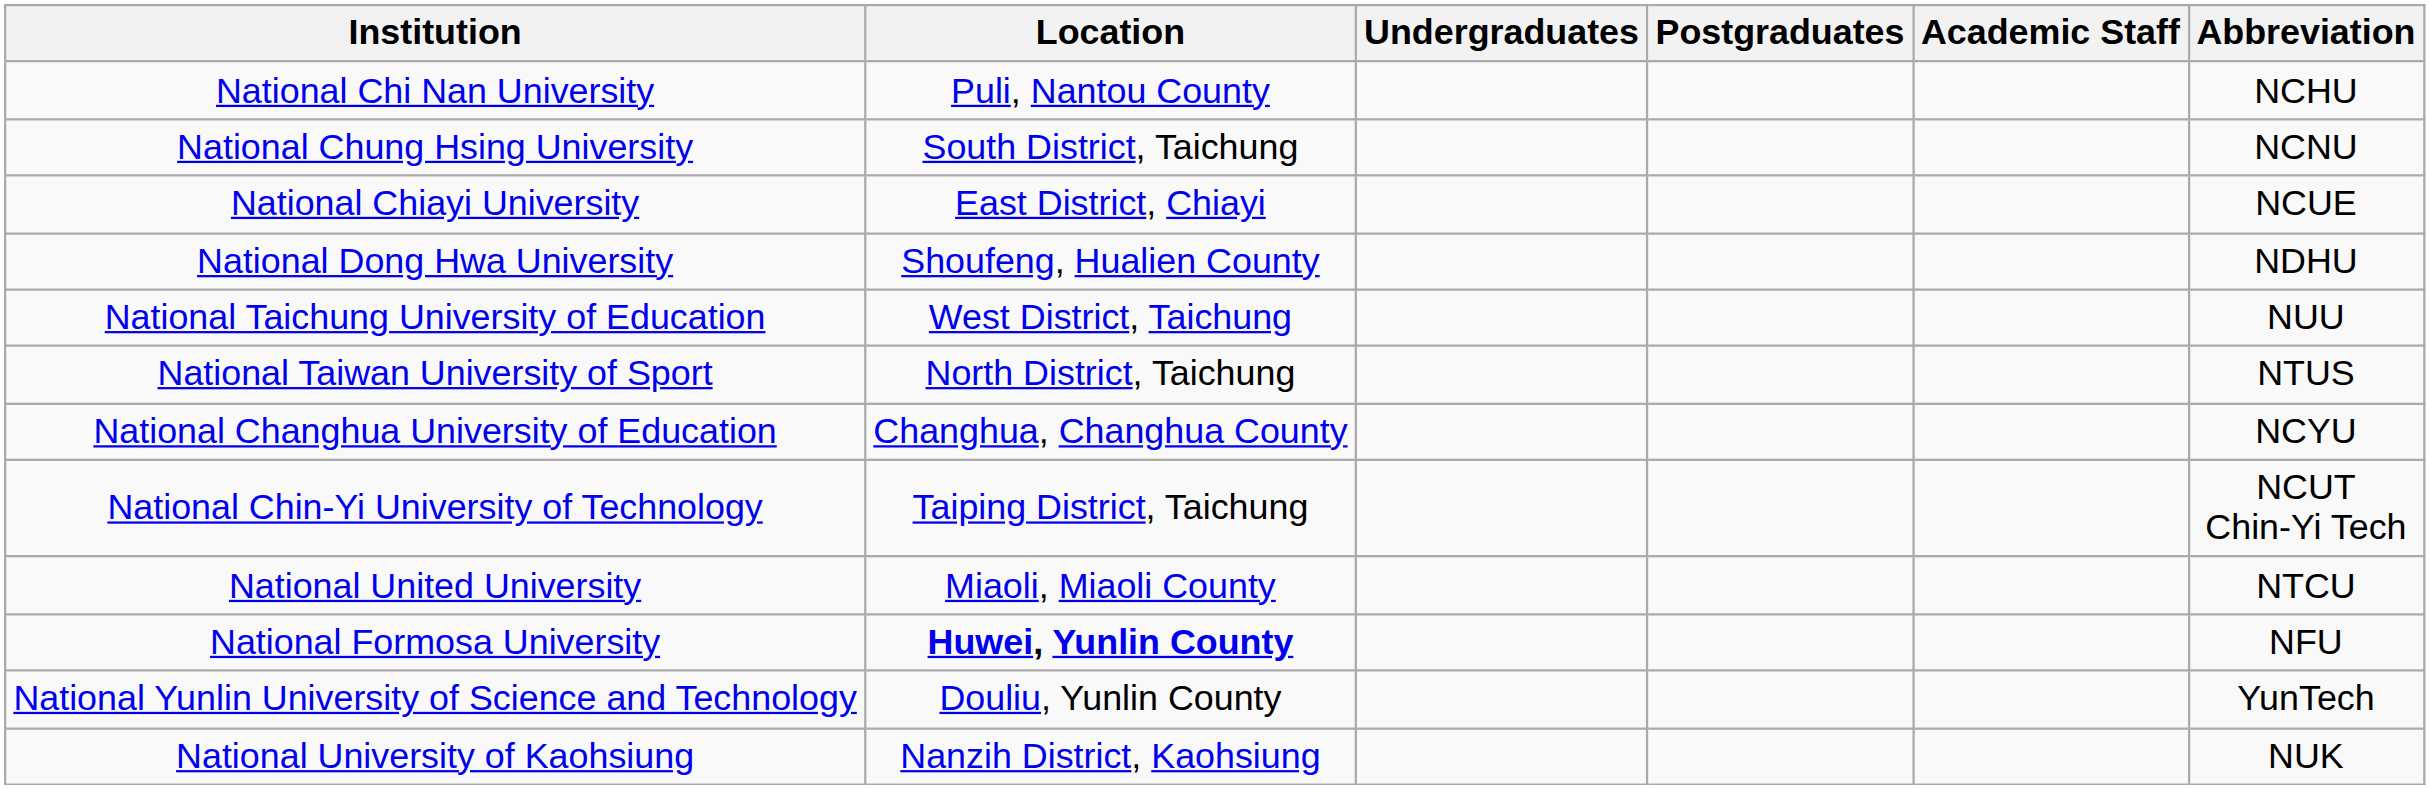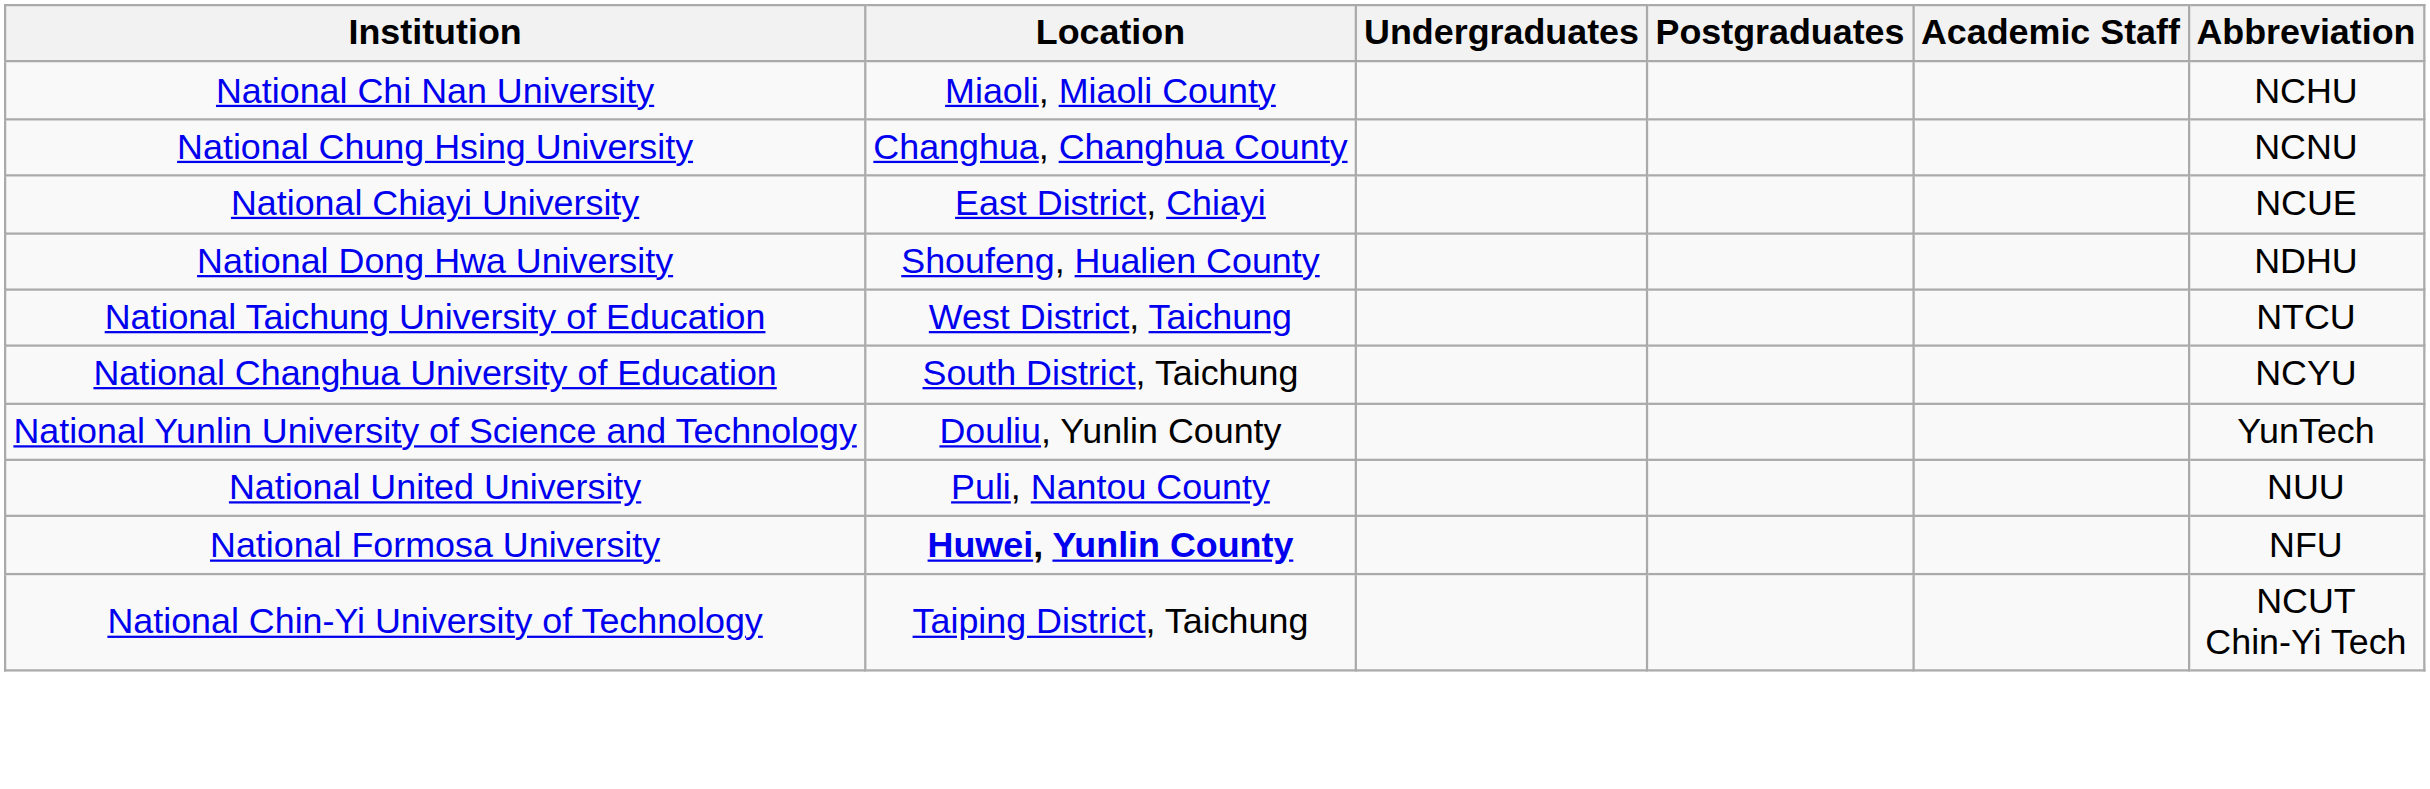(1110, 89) Puli, Nantou County -> (1110, 89) Miaoli, Miaoli County
(1110, 146) South District, Taichung -> (1110, 146) Changhua, Changhua County
(2306, 317) NUU -> (2306, 317) NTCU
- row: (435, 373)
(1110, 430) Changhua, Changhua County -> (1110, 373) South District, Taichung
rows swapped: (435, 507) <-> (435, 698)
(1110, 584) Miaoli, Miaoli County -> (1110, 487) Puli, Nantou County
(2306, 584) NTCU -> (2306, 487) NUU
- row: (435, 755)
